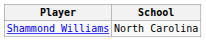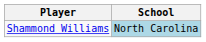(156, 29) no background -> (156, 29) lightblue background
